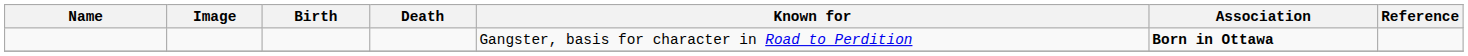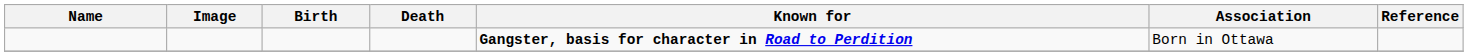(696, 40) normal -> (696, 40) bold
(1213, 40) bold -> (1213, 40) normal
